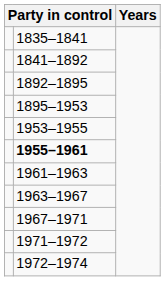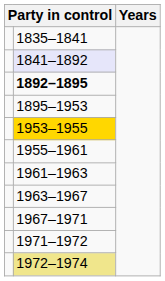(52, 60) no background -> (52, 60) lavender background
(52, 83) normal -> (52, 83) bold
(52, 128) no background -> (52, 128) gold background
(52, 151) bold -> (52, 151) normal
(52, 264) no background -> (52, 264) khaki background
